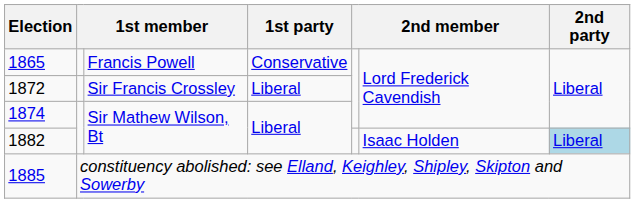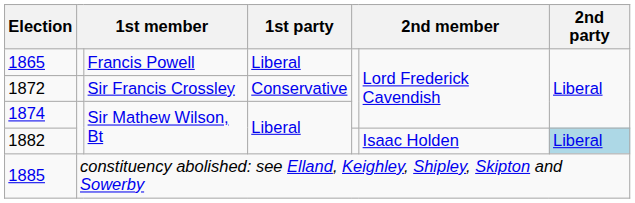(299, 62) Conservative -> (276, 62) Liberal
(276, 88) Liberal -> (299, 88) Conservative
